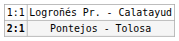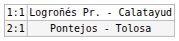(16, 29) bold -> (16, 29) normal
